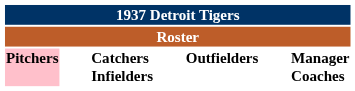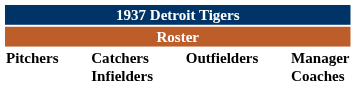(32, 58) pink background -> (32, 58) no background
